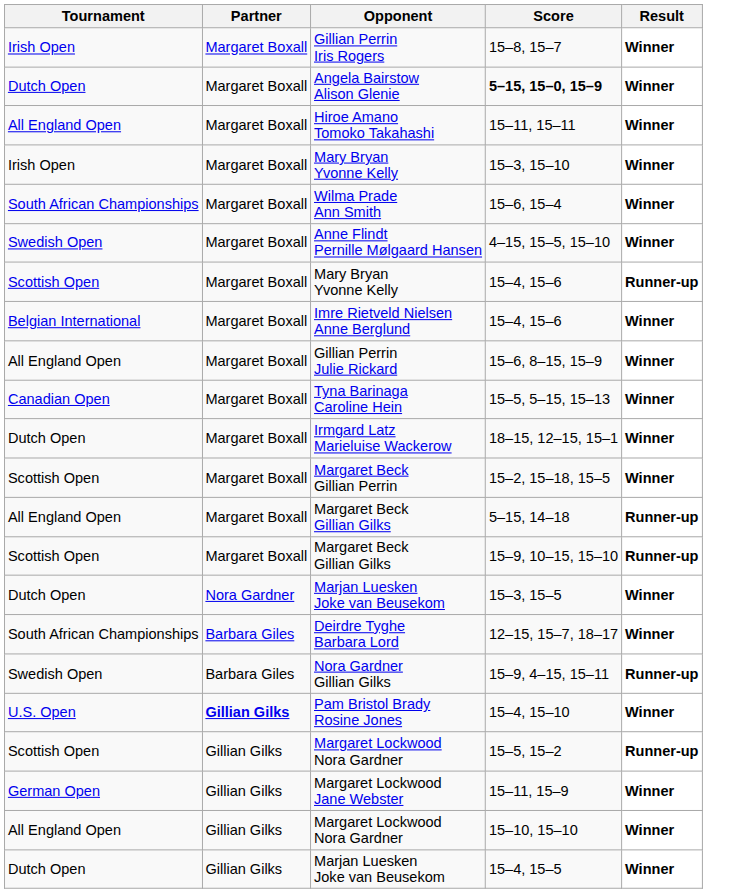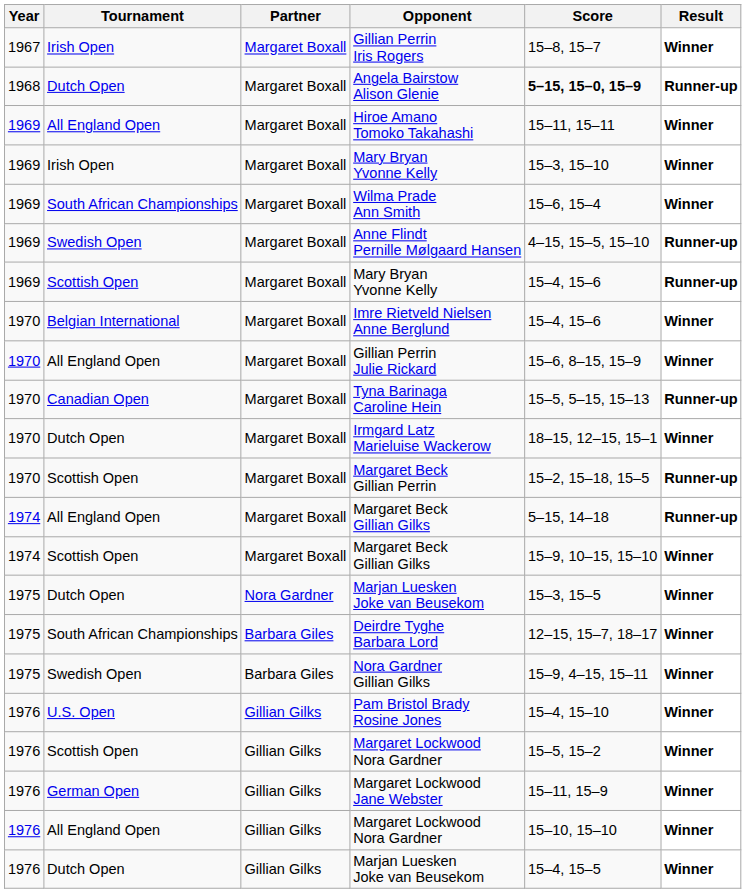+ column: (24, 16)
(650, 87) Winner -> (701, 87) Runner-up
(650, 243) Winner -> (701, 243) Runner-up
(650, 400) Winner -> (701, 400) Runner-up
(650, 478) Winner -> (701, 478) Runner-up
(662, 556) Runner-up -> (689, 556) Winner
(662, 674) Runner-up -> (689, 674) Winner
(247, 713) bold -> (283, 713) normal
(662, 752) Runner-up -> (689, 752) Winner
